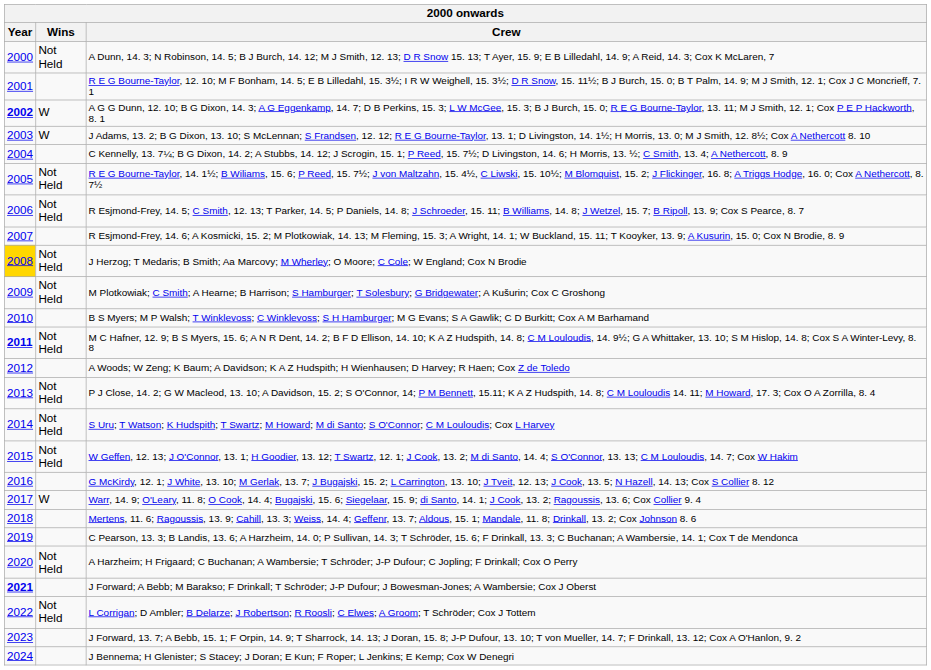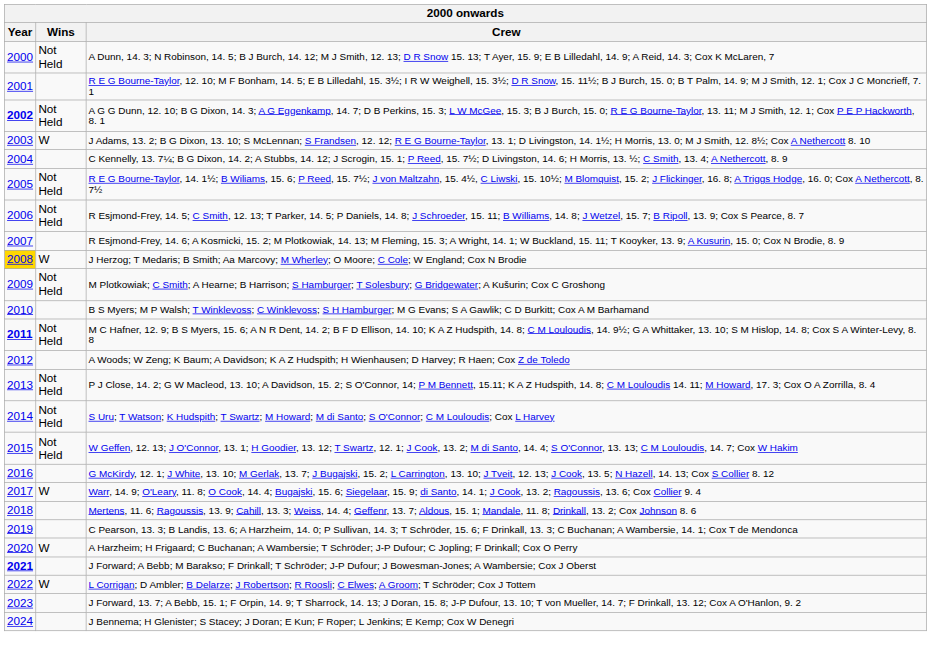(44, 113) W -> (50, 115) Not Held
(50, 261) Not Held -> (44, 259) W
(50, 562) Not Held -> (44, 547) W
(50, 612) Not Held -> (44, 584) W
